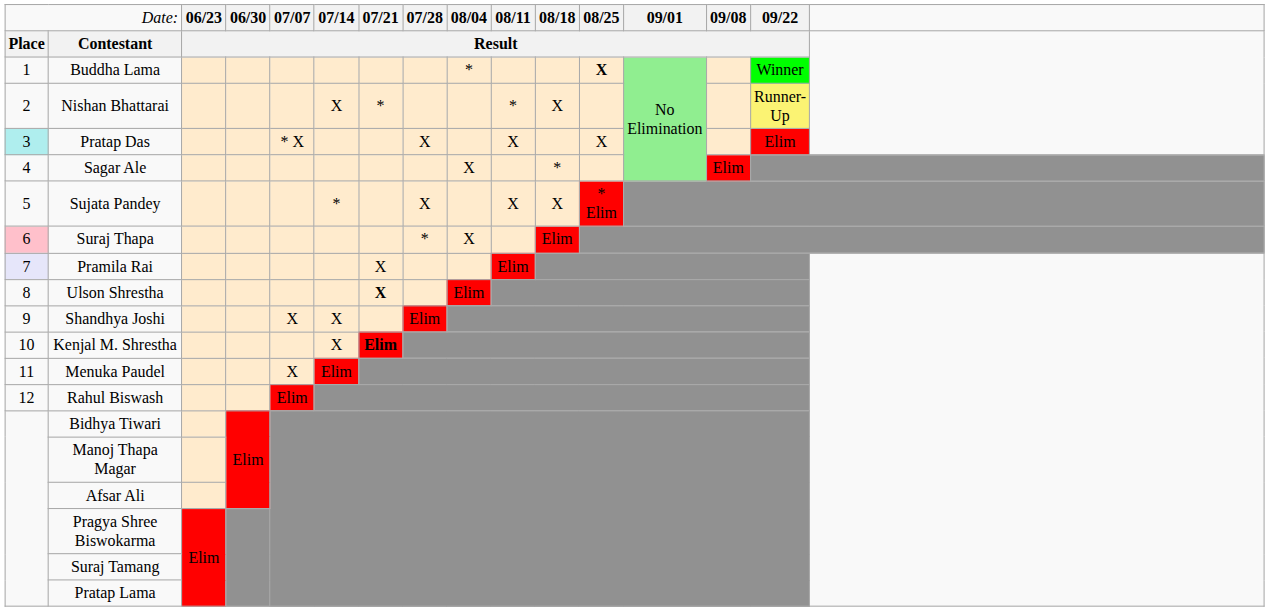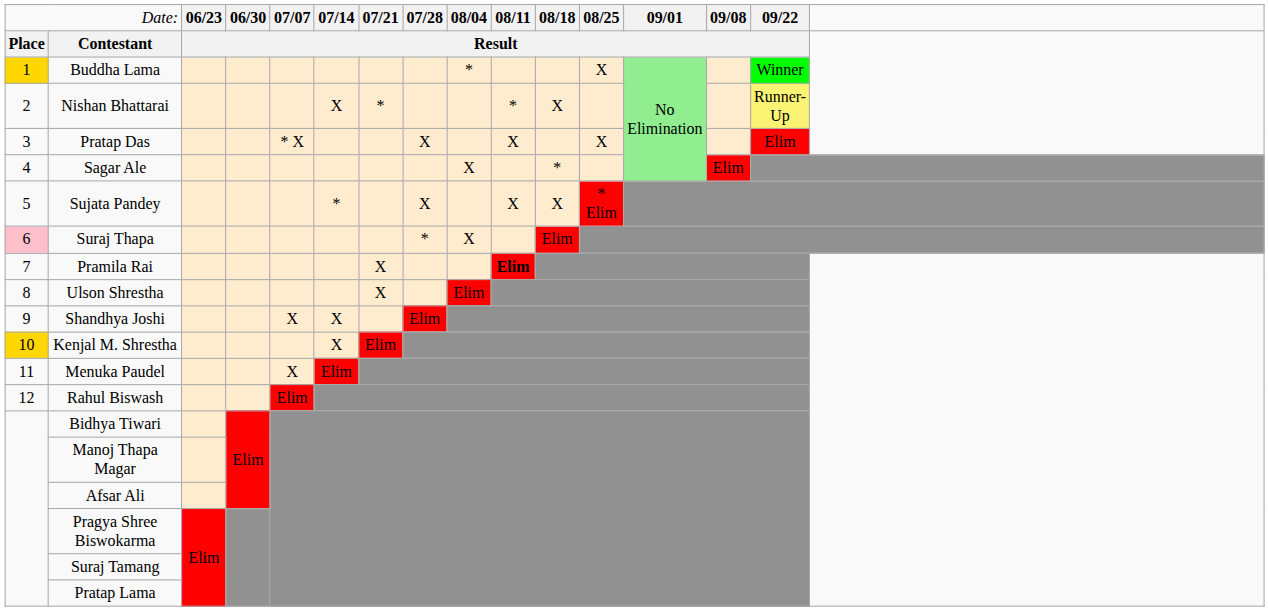(27, 70) no background -> (27, 70) gold background
(601, 70) bold -> (601, 70) normal
(27, 142) paleturquoise background -> (27, 142) no background
(27, 266) lavender background -> (27, 266) no background
(513, 266) normal -> (513, 266) bold
(381, 292) bold -> (381, 292) normal
(27, 345) no background -> (27, 345) gold background
(381, 345) bold -> (381, 345) normal
